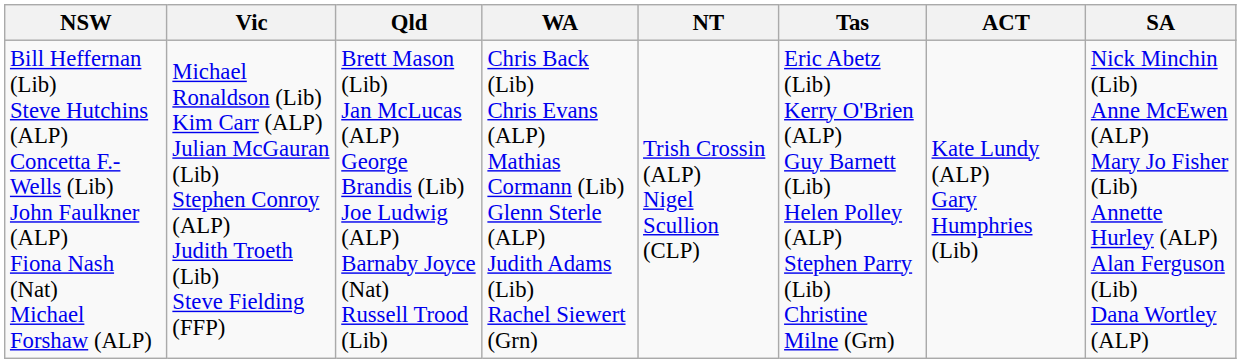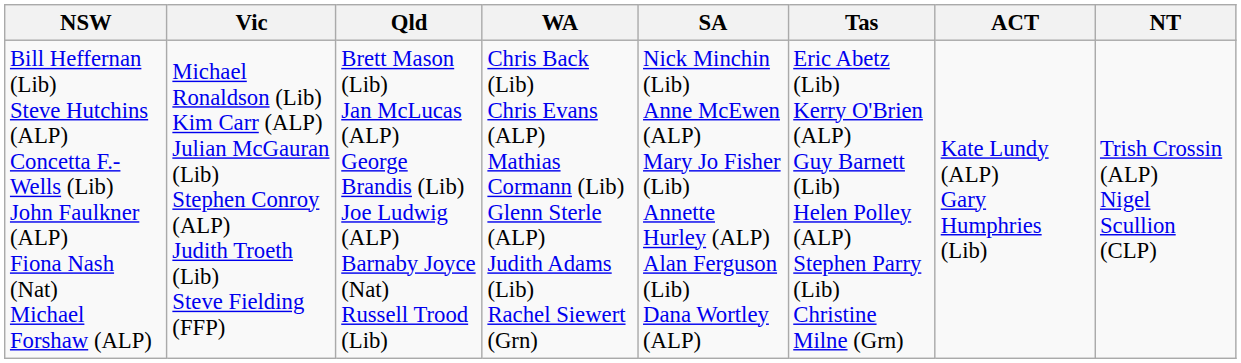columns swapped: (1161, 22) <-> (708, 22)
